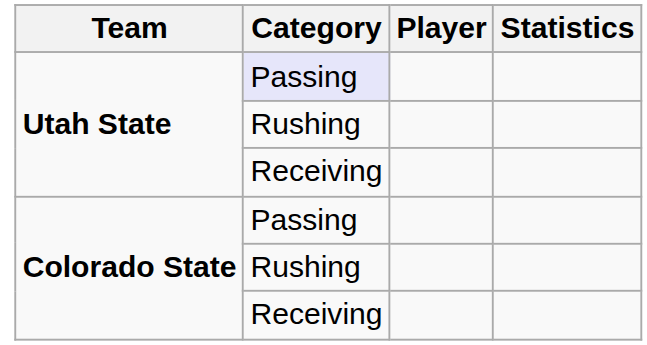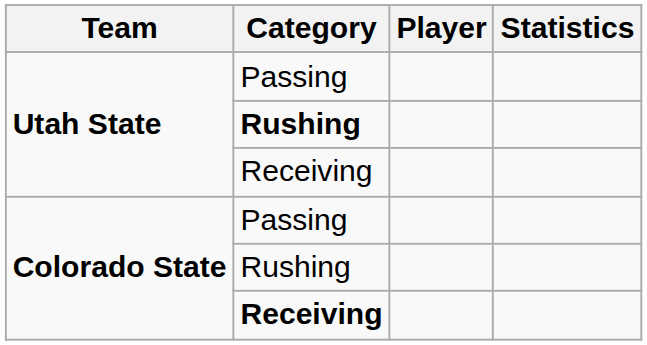(304, 76) lavender background -> (294, 76) no background
(306, 123) normal -> (301, 123) bold
(317, 314) normal -> (312, 314) bold
